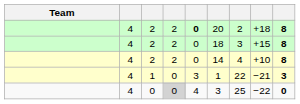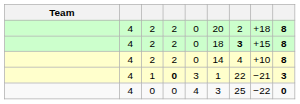(196, 28) bold -> (196, 28) normal
(240, 44) normal -> (240, 44) bold
(174, 75) normal -> (174, 75) bold
(174, 91) lightgrey background -> (174, 91) no background
